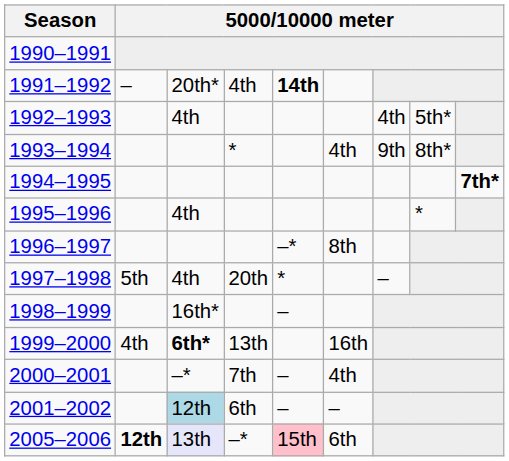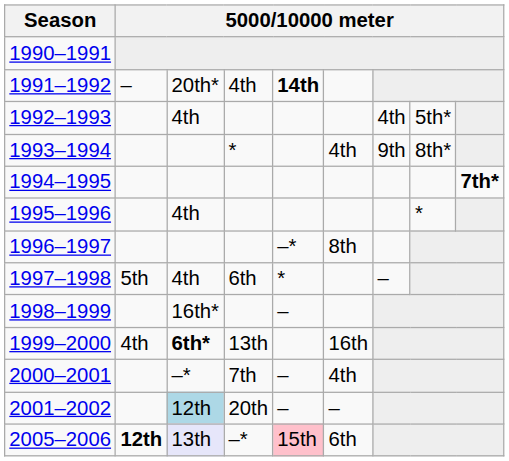(248, 278) 20th -> (243, 278) 6th
(243, 407) 6th -> (248, 407) 20th
